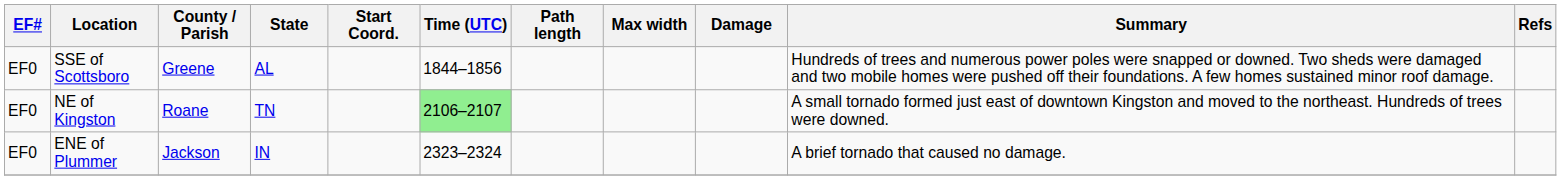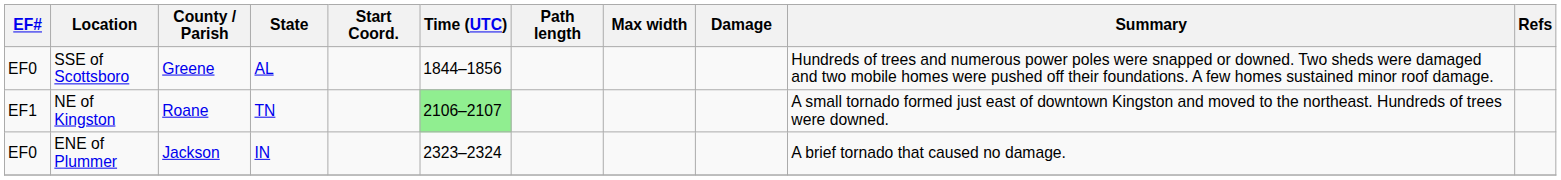(22, 110) EF0 -> (22, 110) EF1
